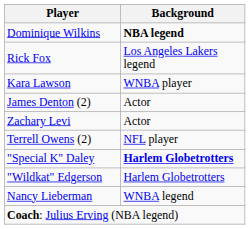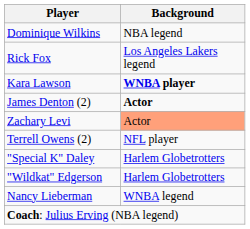(154, 32) bold -> (153, 32) normal
(158, 83) normal -> (159, 83) bold
(137, 102) normal -> (138, 102) bold
(137, 121) no background -> (137, 121) lightsalmon background
(179, 158) bold -> (174, 158) normal
